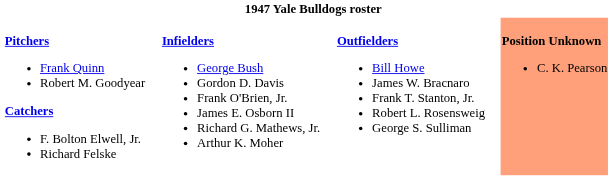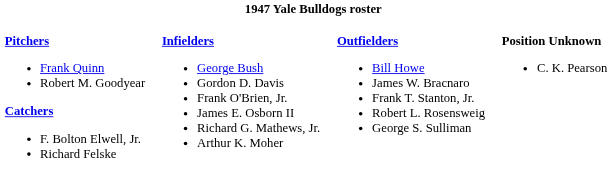(555, 55) lightsalmon background -> (555, 55) no background
